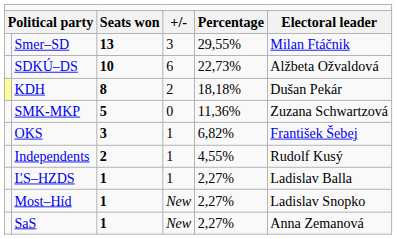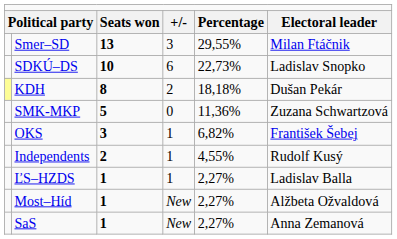(325, 66) Alžbeta Ožvaldová -> (318, 66) Ladislav Snopko
(318, 200) Ladislav Snopko -> (325, 200) Alžbeta Ožvaldová
